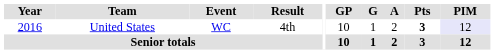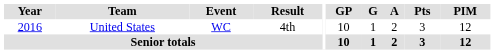(422, 26) bold -> (422, 26) normal
(465, 26) lavender background -> (465, 26) no background
